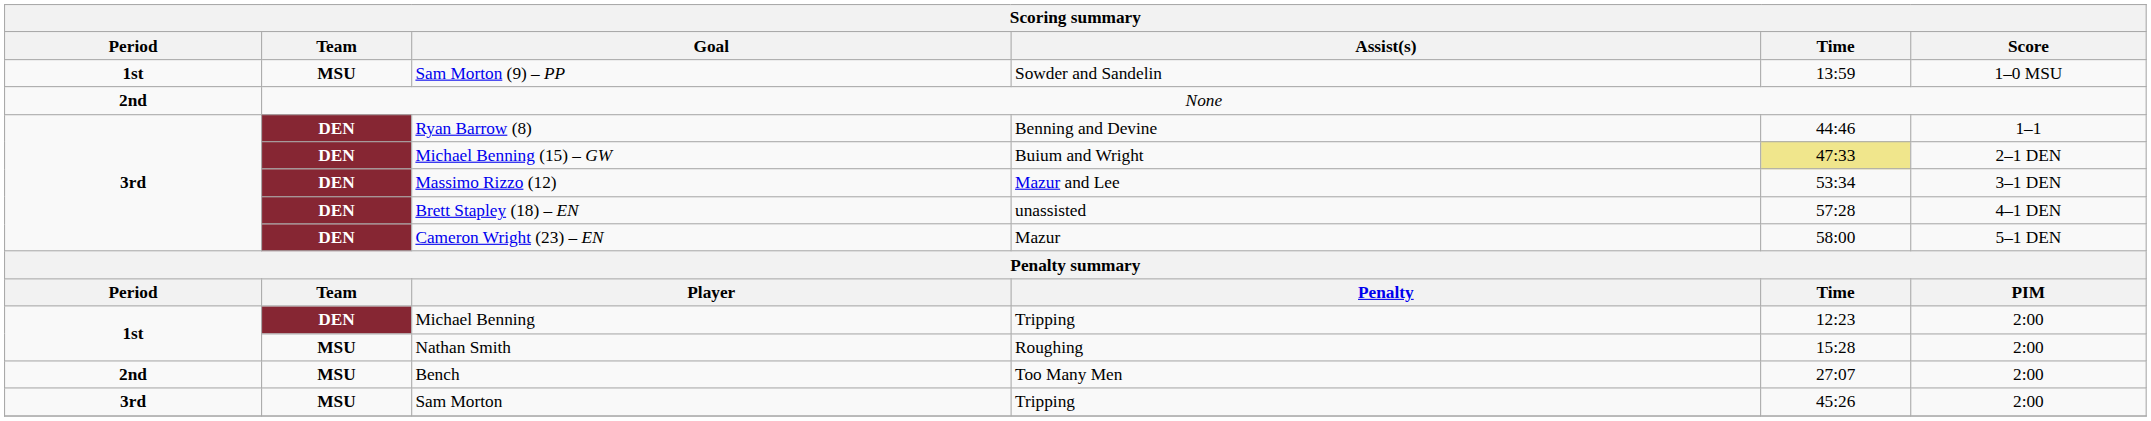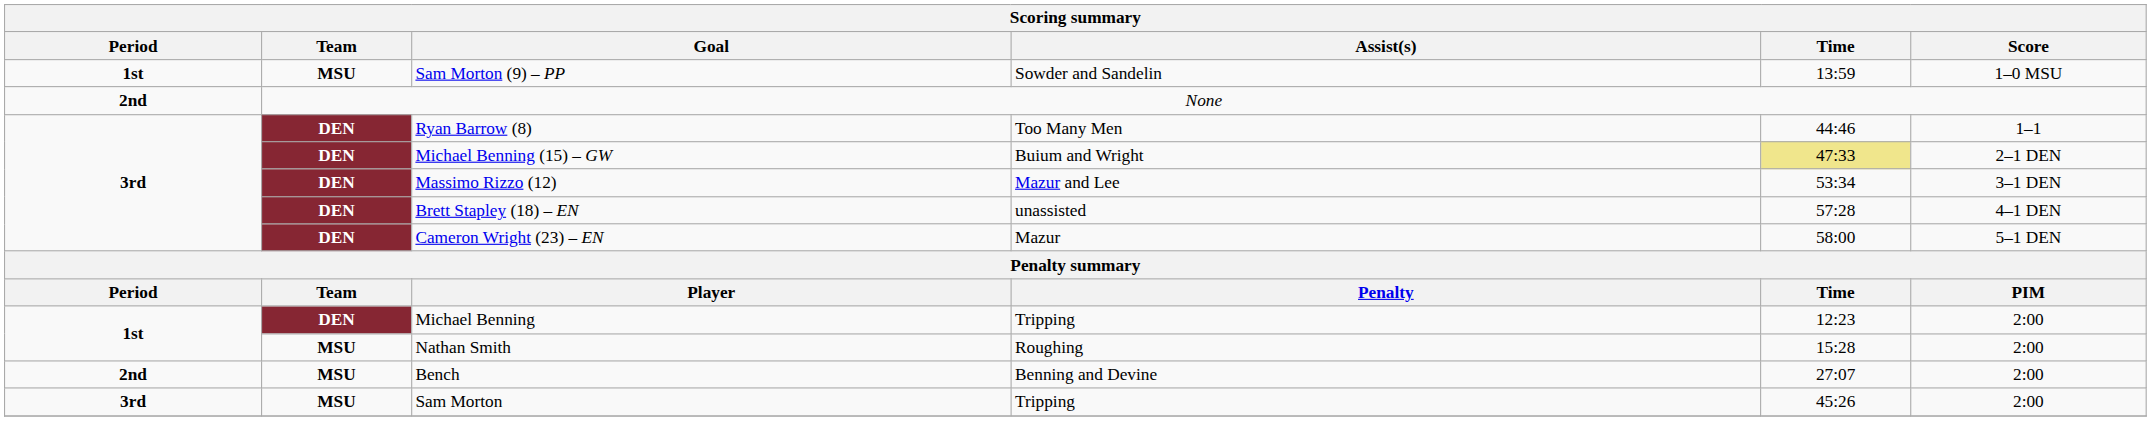(1086, 127) Benning and Devine -> (1069, 127) Too Many Men
(1069, 374) Too Many Men -> (1086, 374) Benning and Devine
